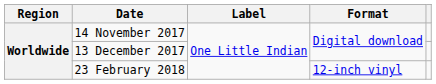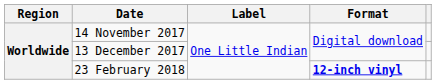(358, 70) normal -> (358, 70) bold
